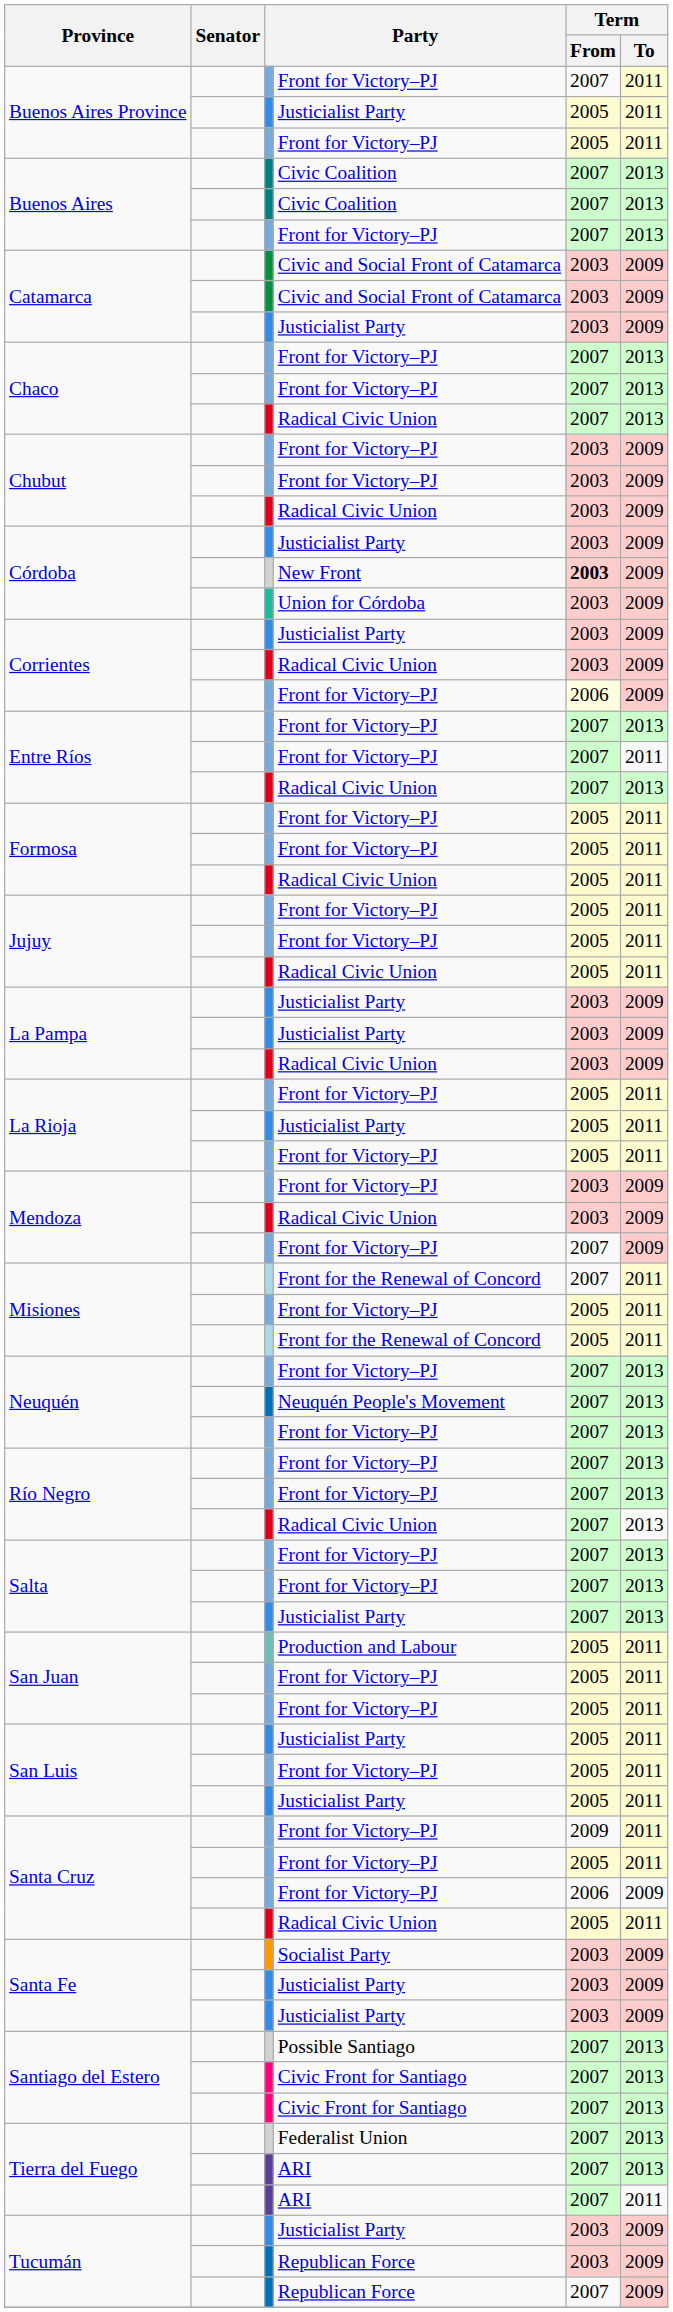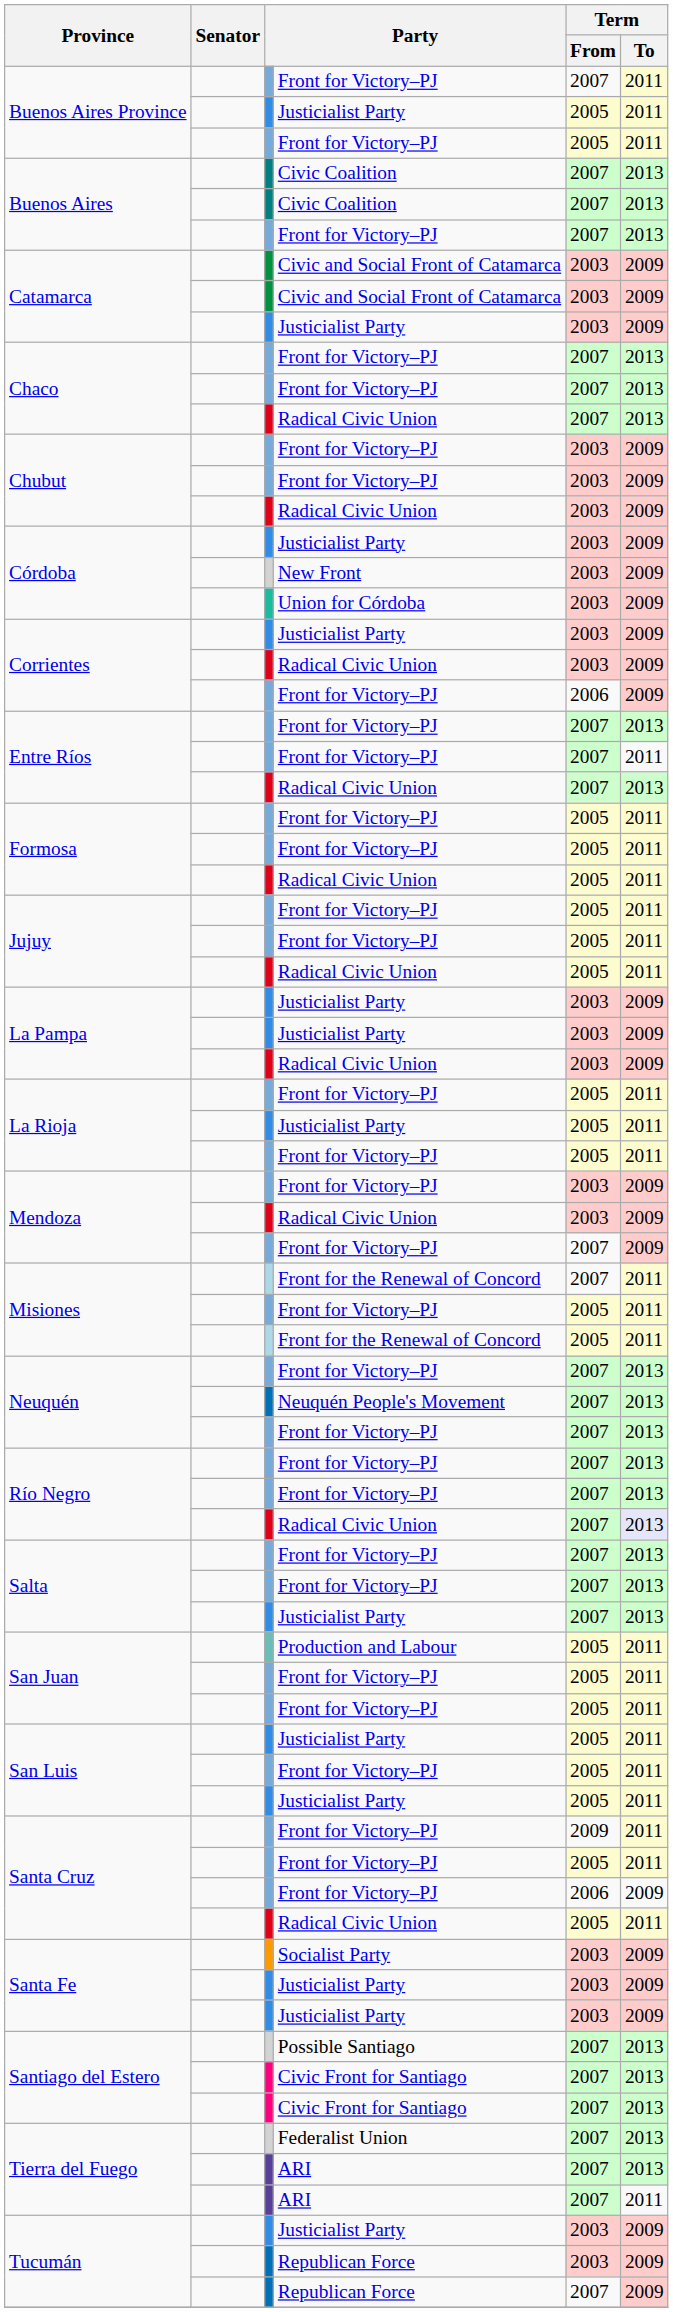(589, 572) bold -> (589, 572) normal
(589, 695) lightyellow background -> (589, 695) no background
(644, 1524) no background -> (644, 1524) lavender background
